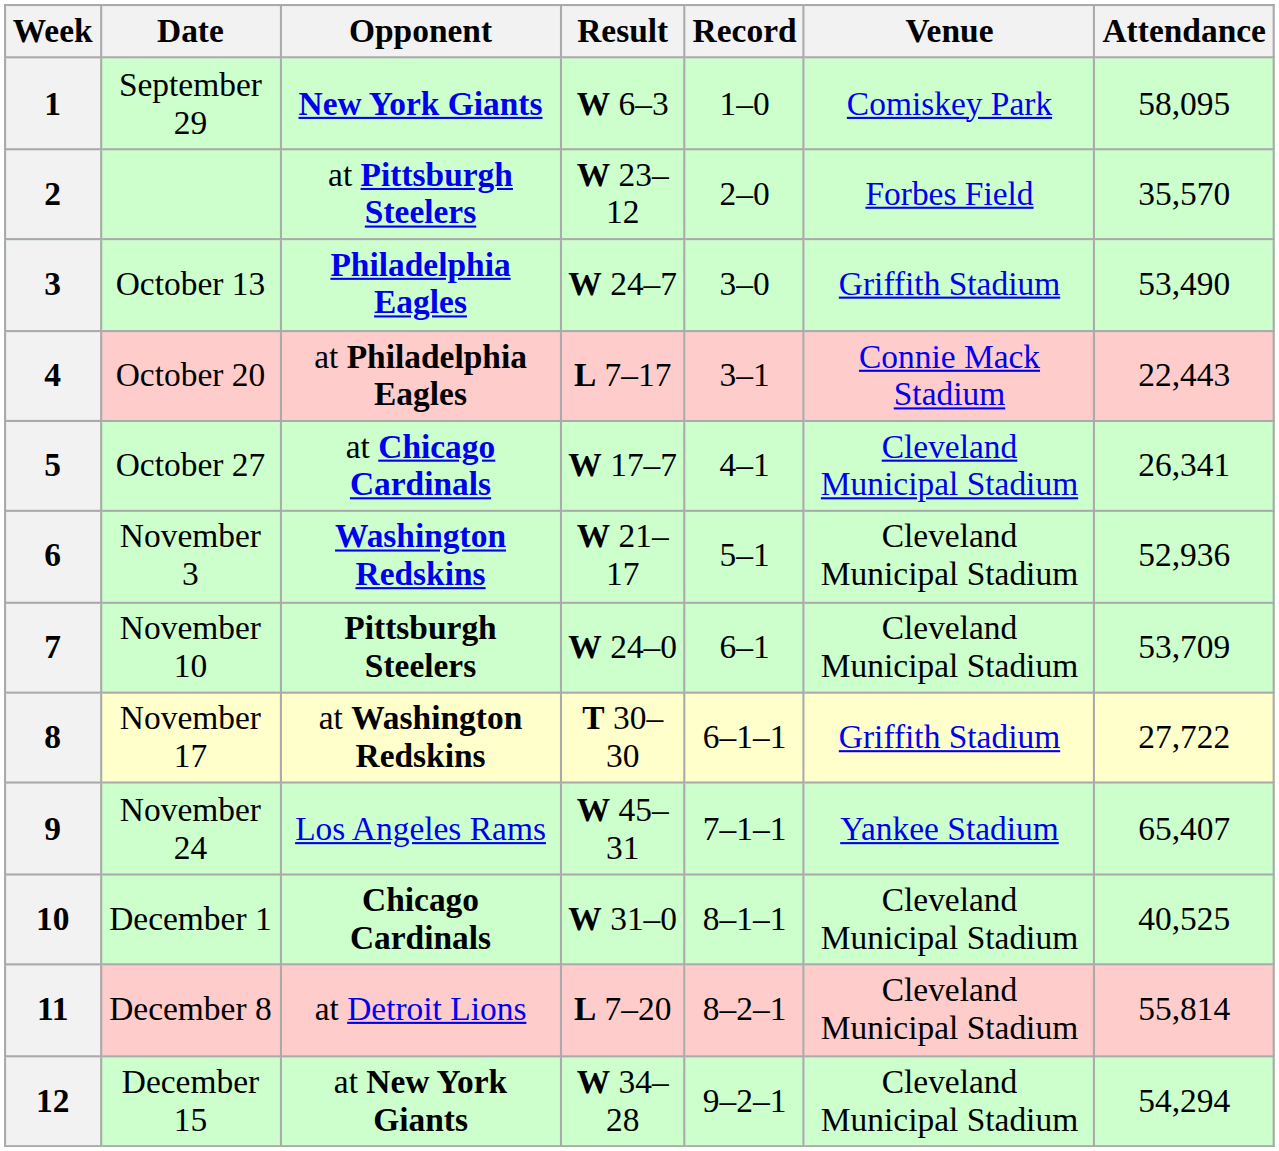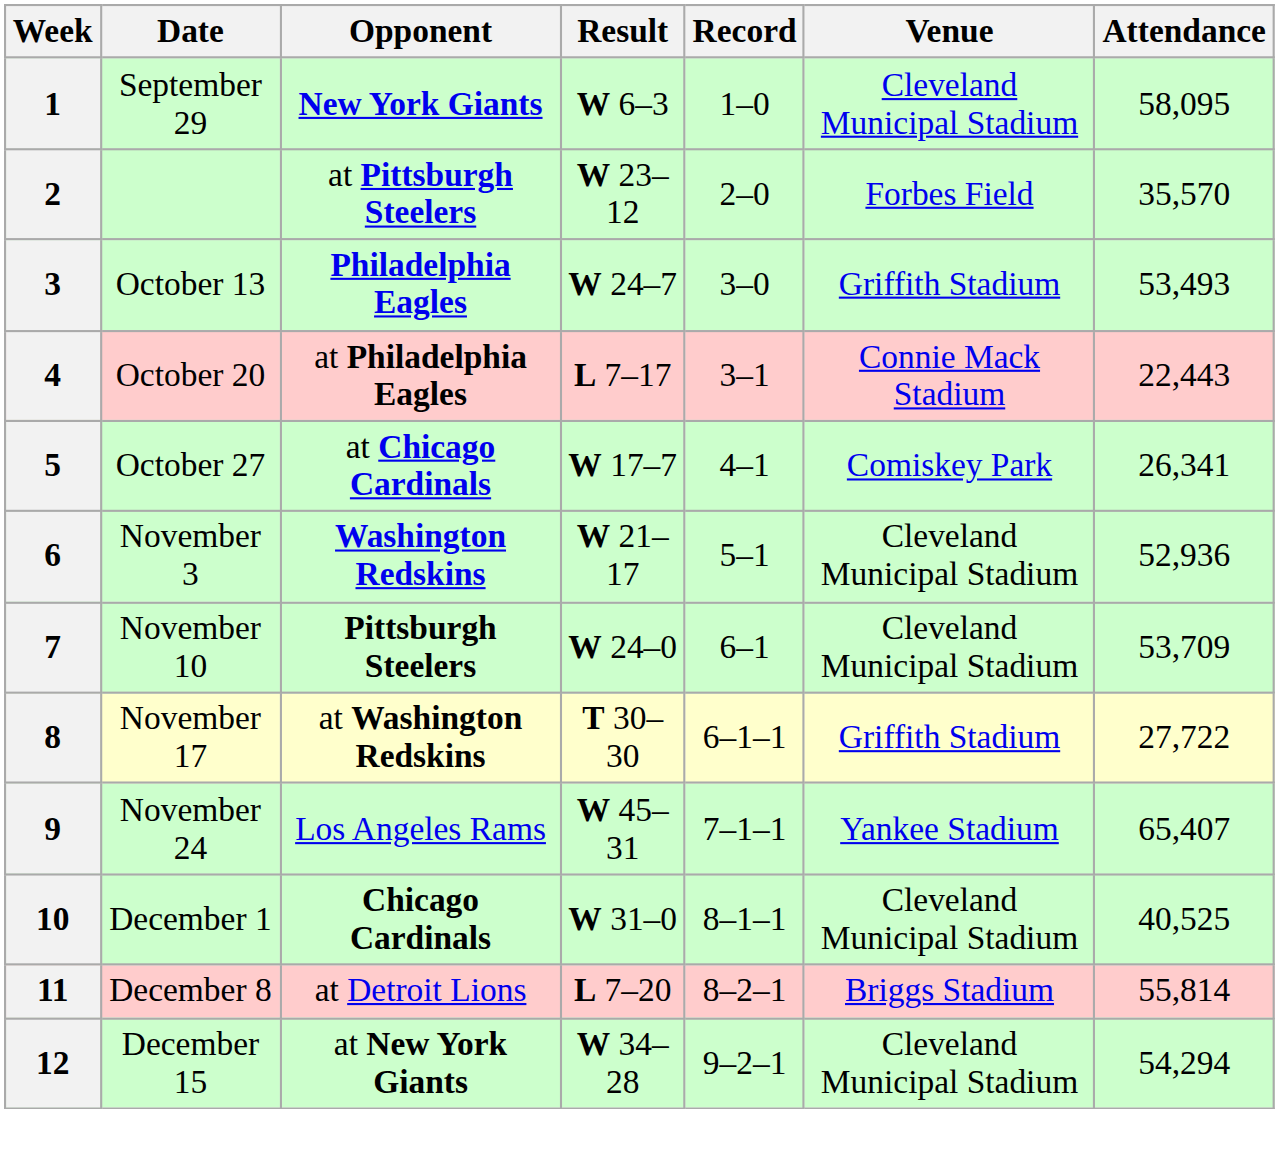(949, 102) Comiskey Park -> (950, 102) Cleveland Municipal Stadium
(1184, 284) 53,490 -> (1184, 284) 53,493
(950, 465) Cleveland Municipal Stadium -> (949, 465) Comiskey Park
(950, 1009) Cleveland Municipal Stadium -> (950, 990) Briggs Stadium
